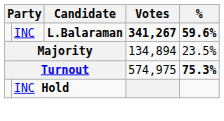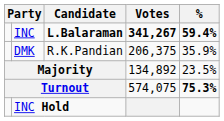(199, 32) 59.6% -> (199, 32) 59.4%
+ row: (24, 51)
(152, 51) 134,894 -> (152, 70) 134,892
(152, 70) 574,975 -> (152, 88) 574,075
